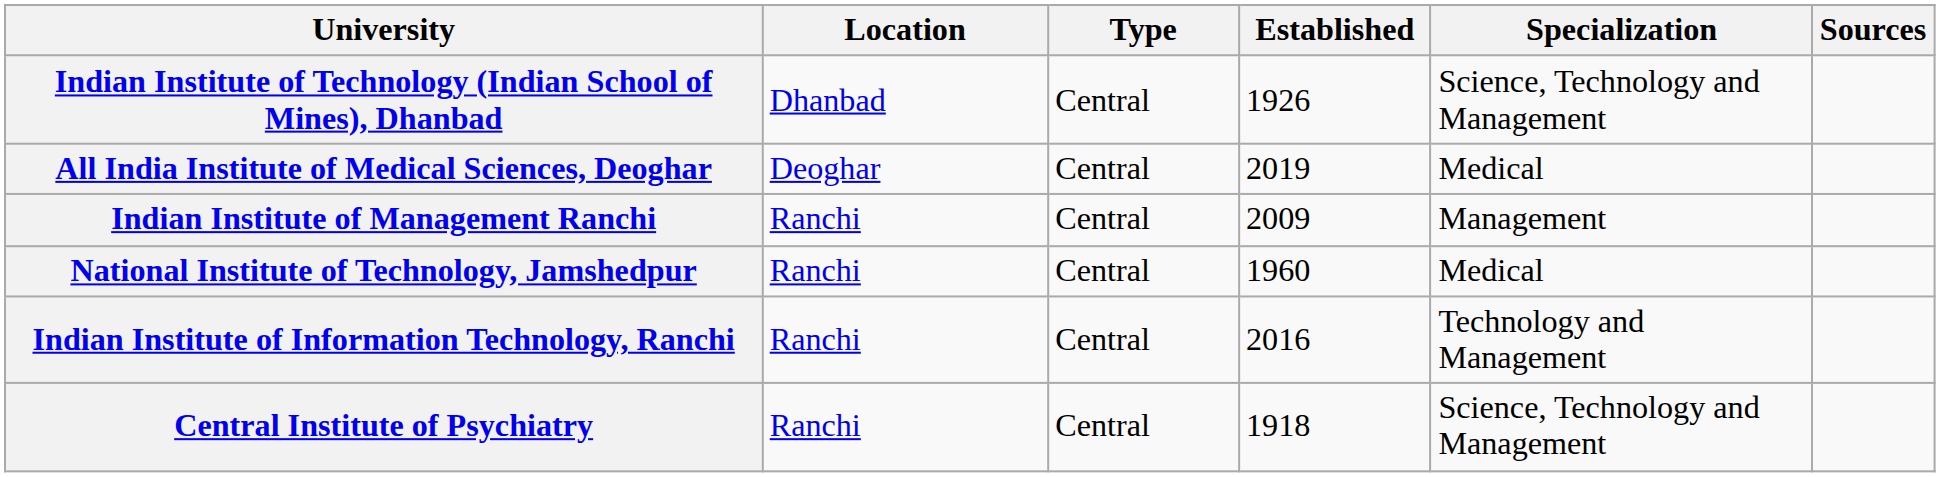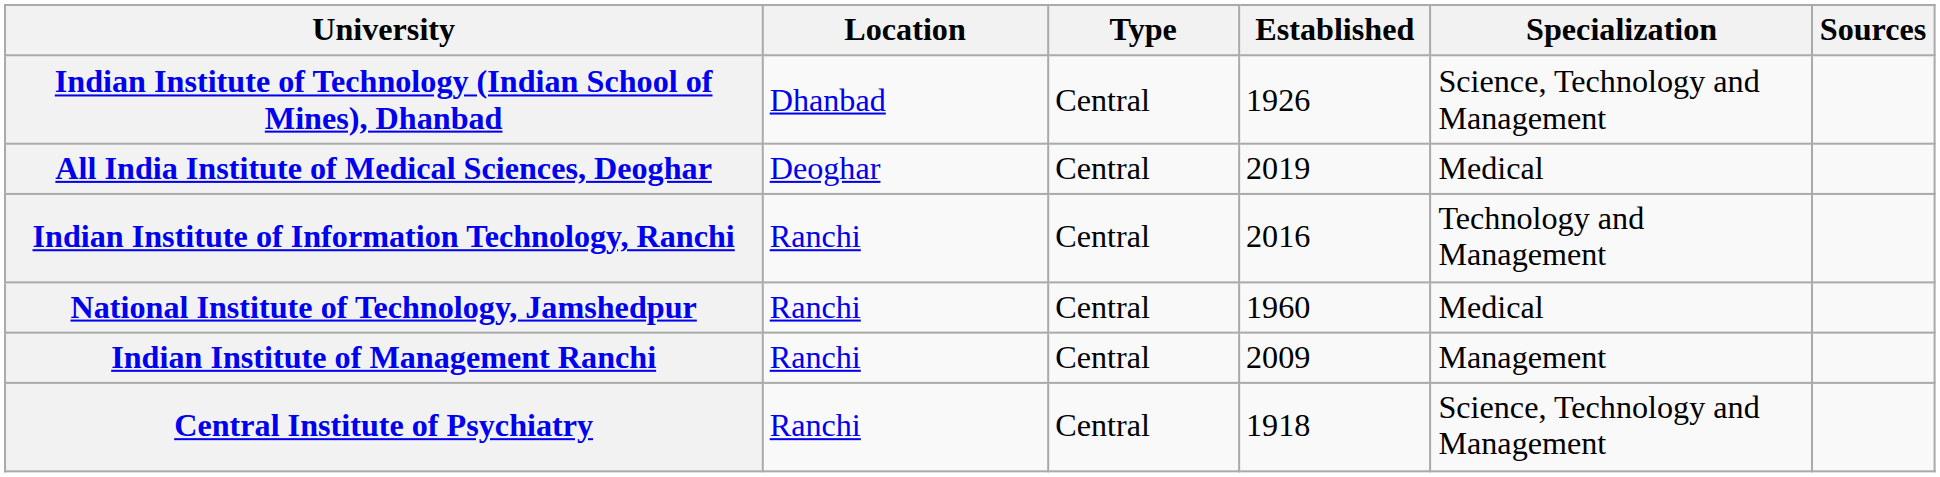rows swapped: (384, 339) <-> (384, 219)
